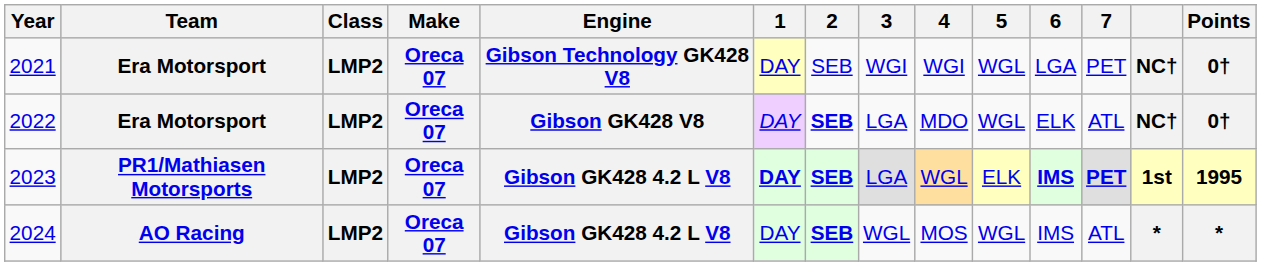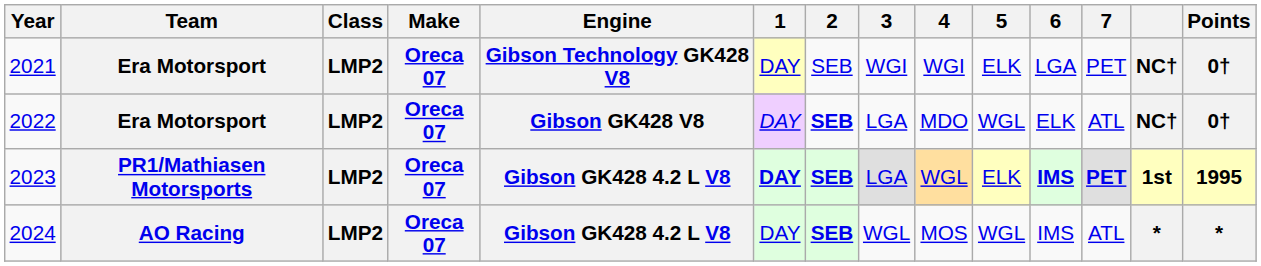(1002, 66) WGL -> (1002, 66) ELK
